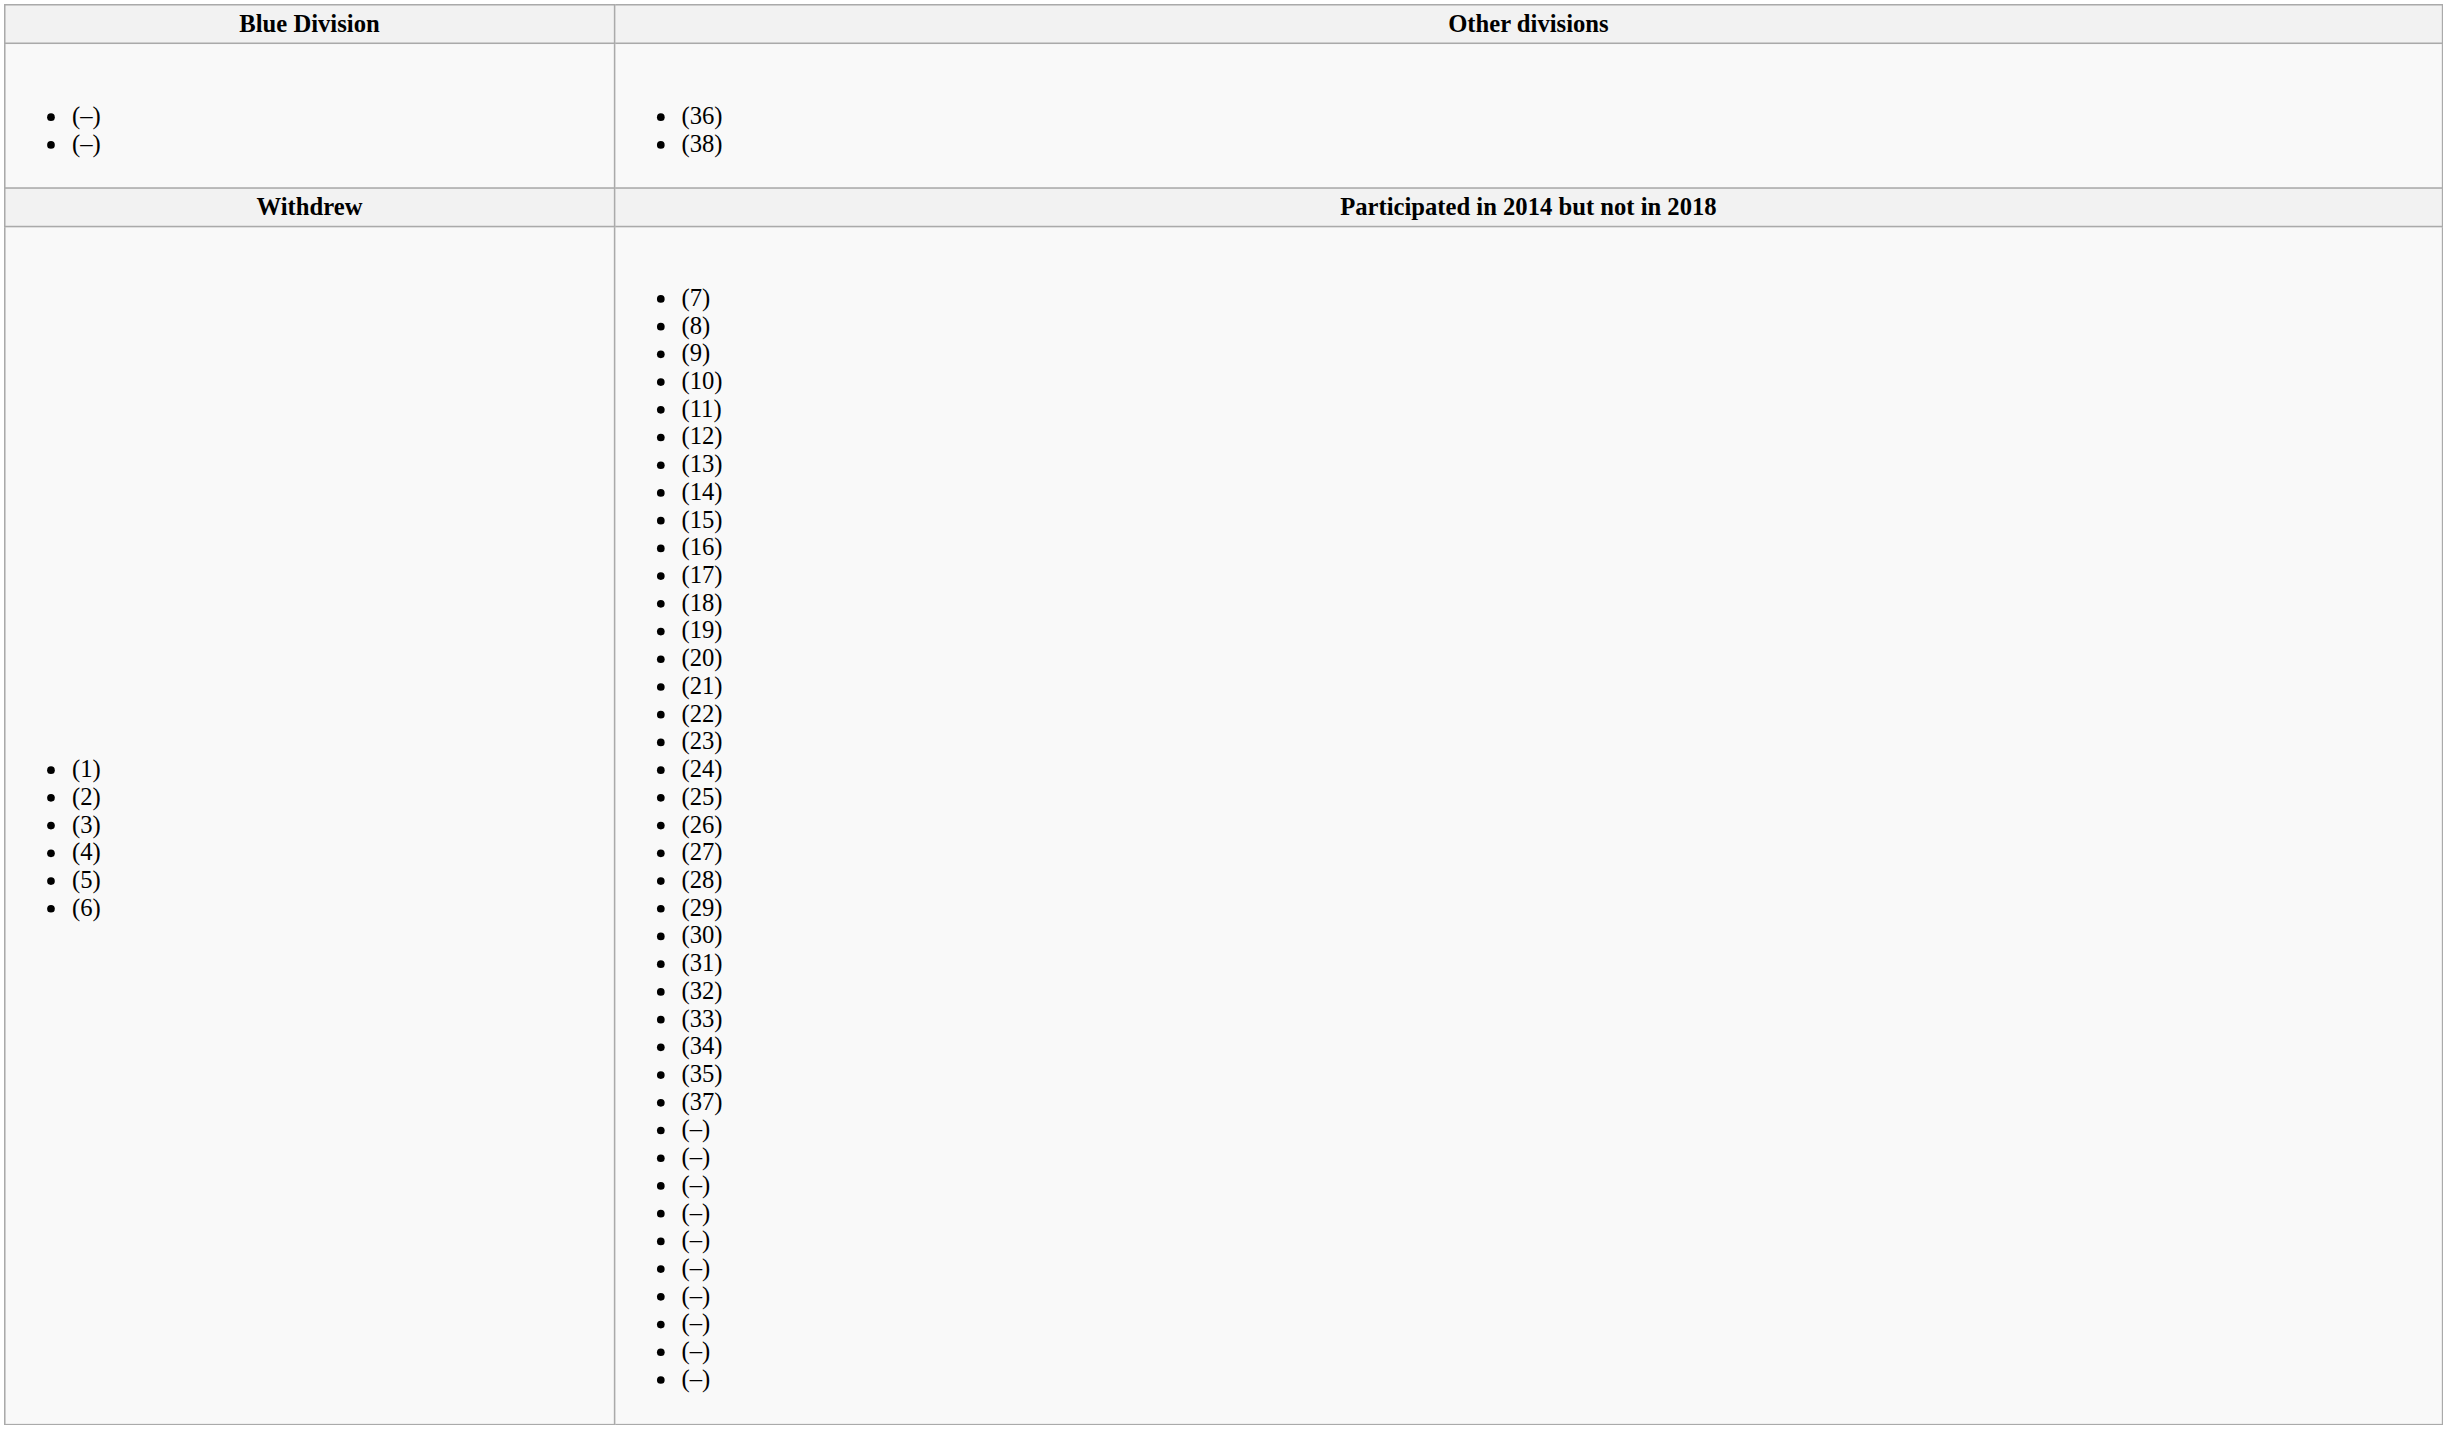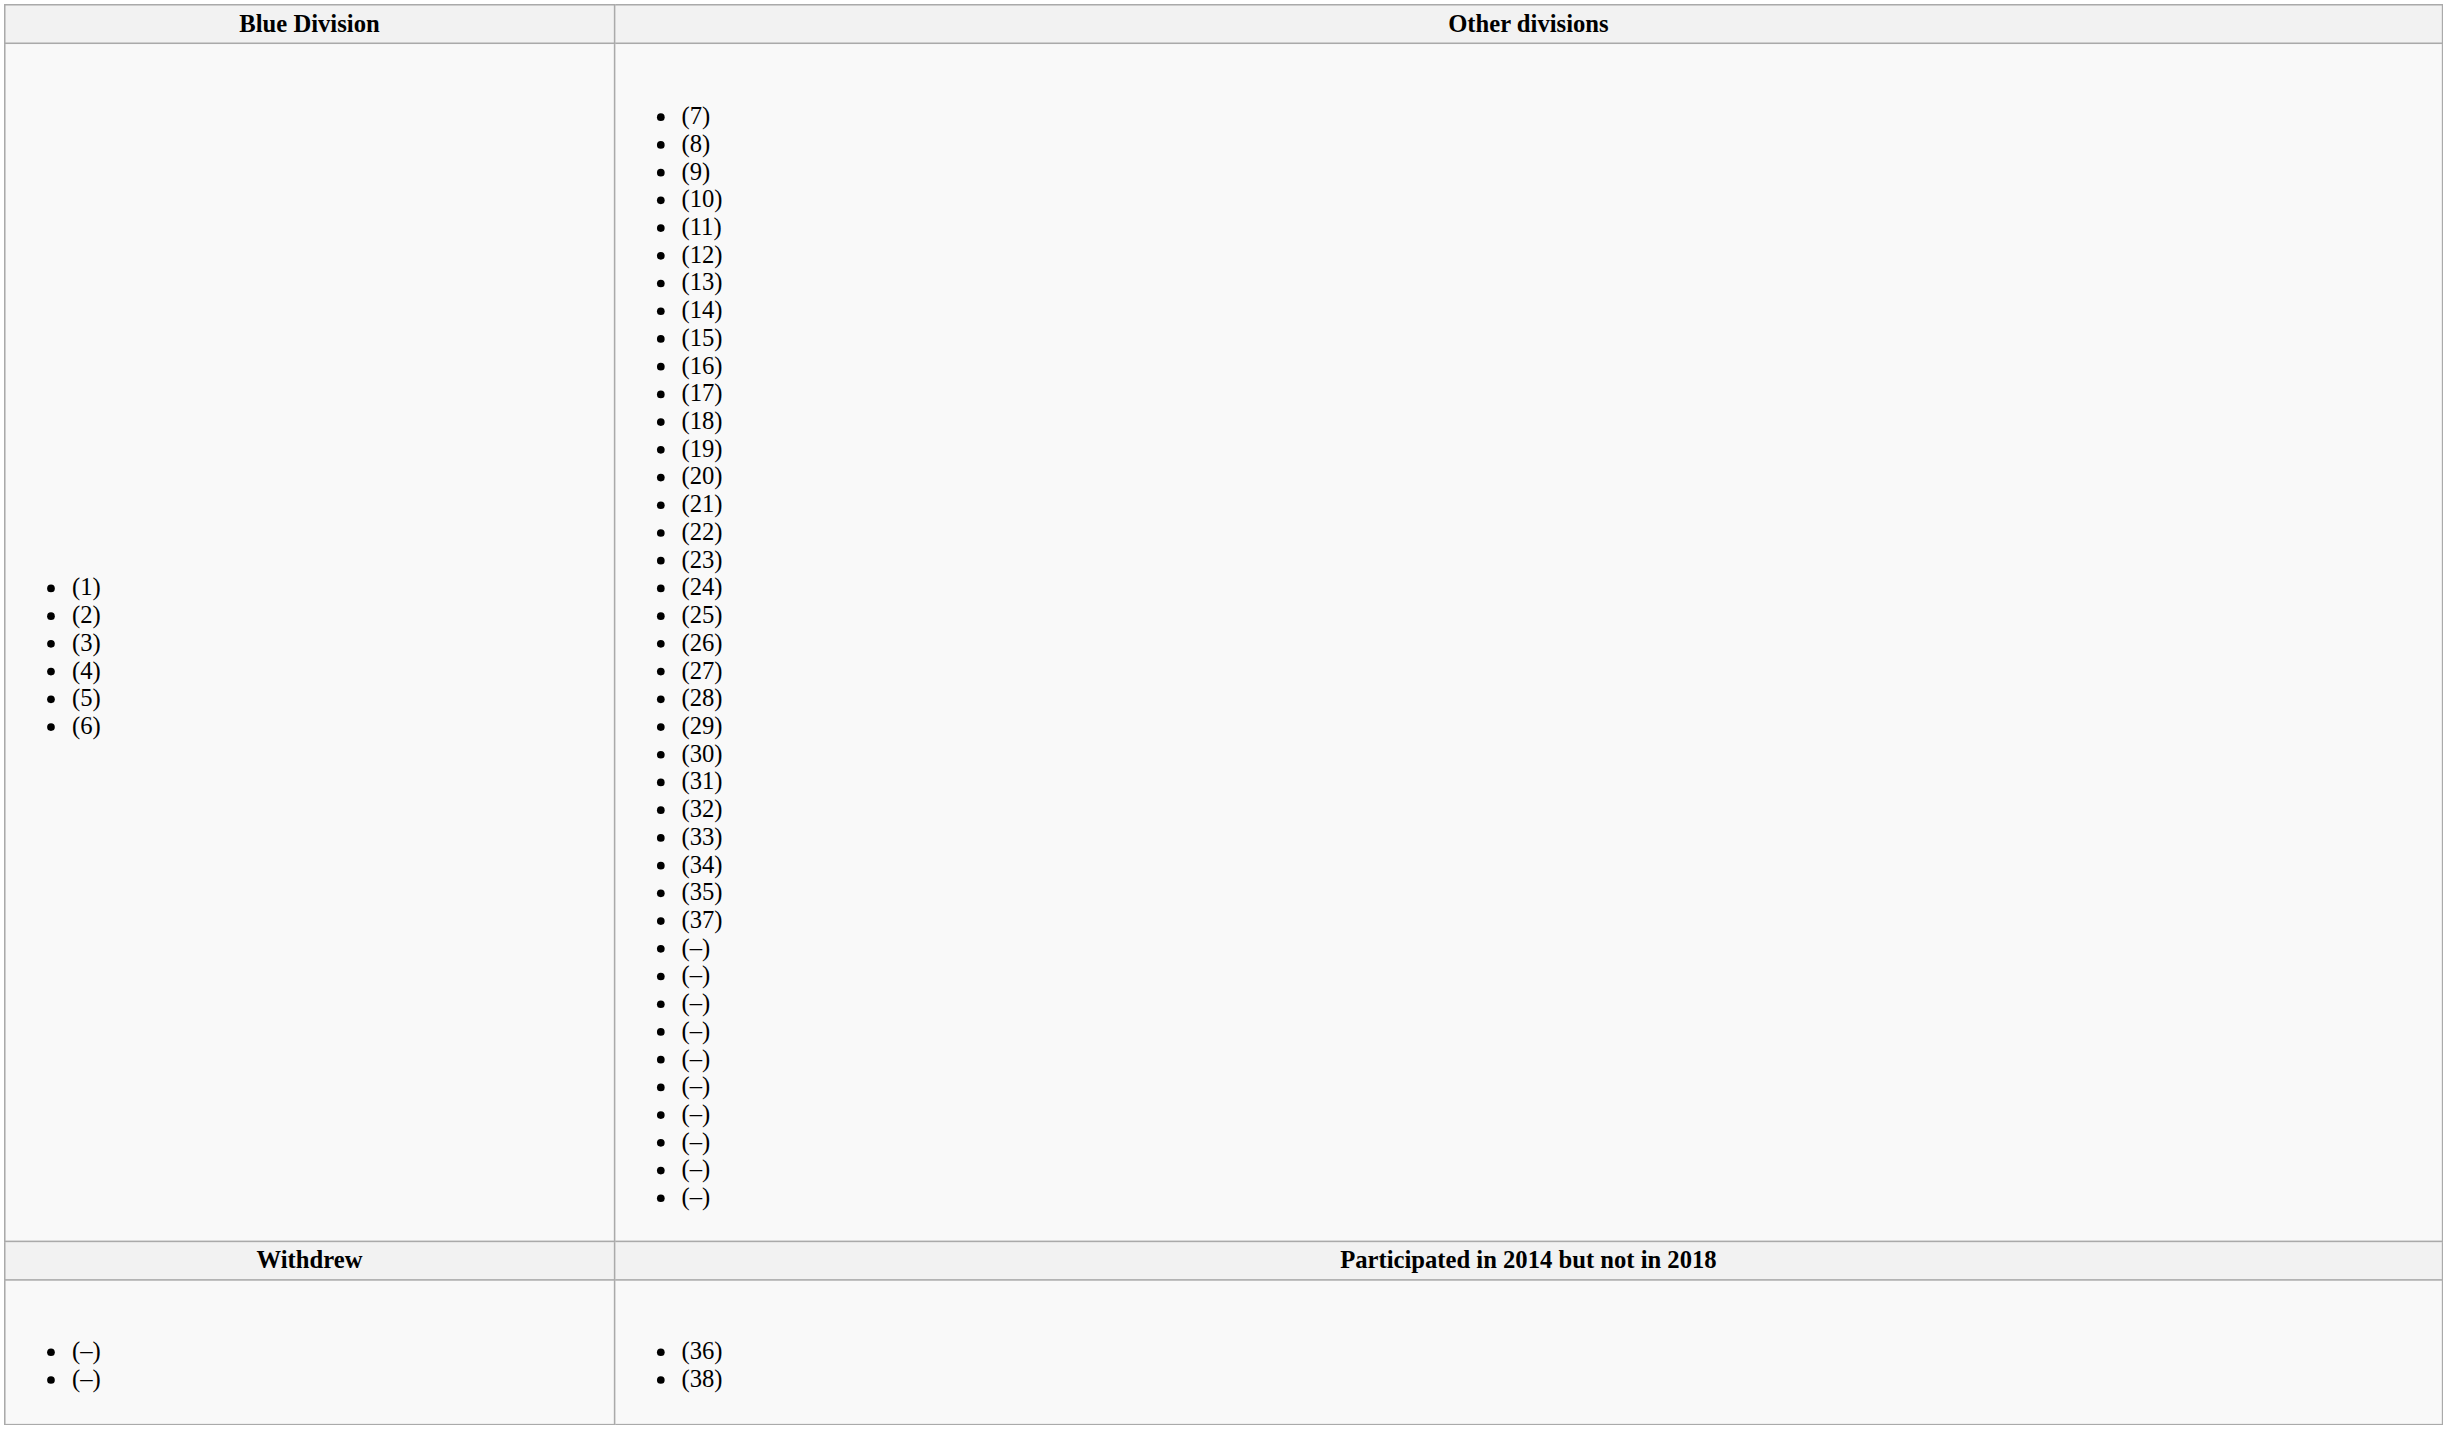rows swapped: (309, 839) <-> (309, 130)
